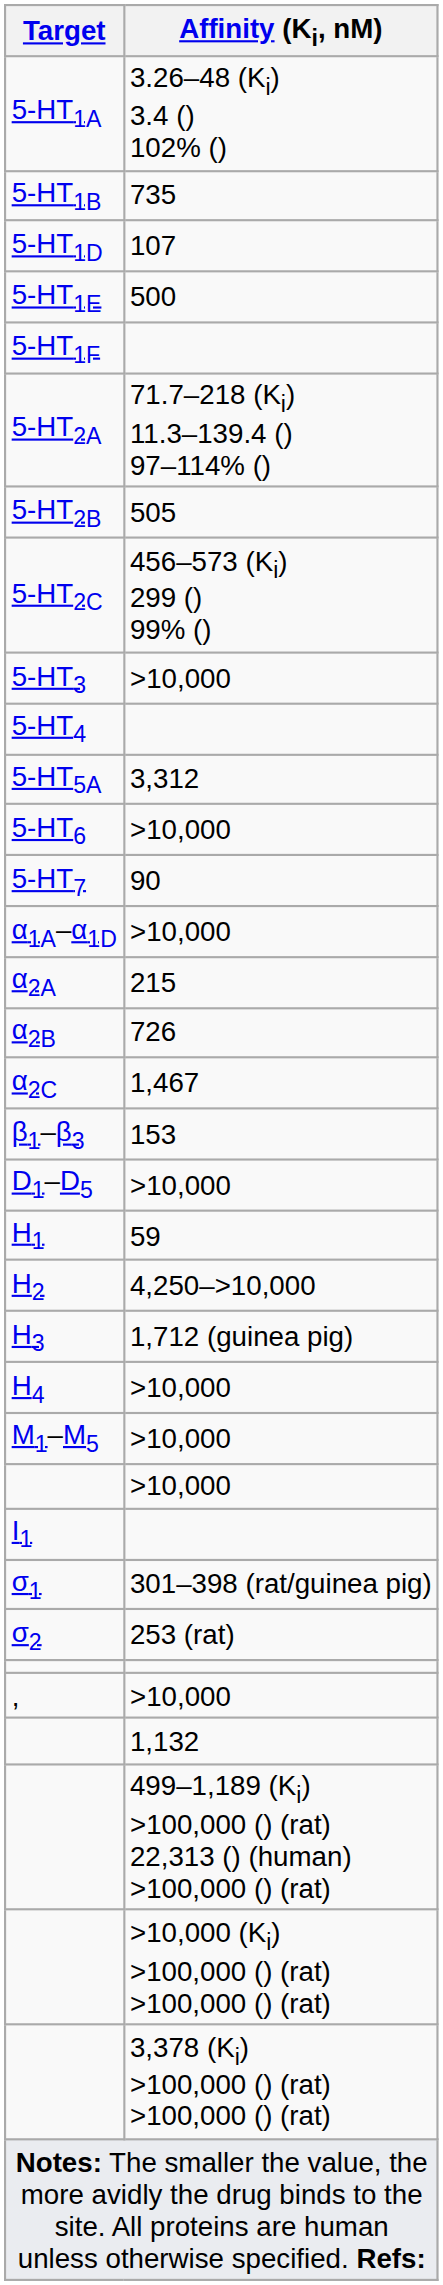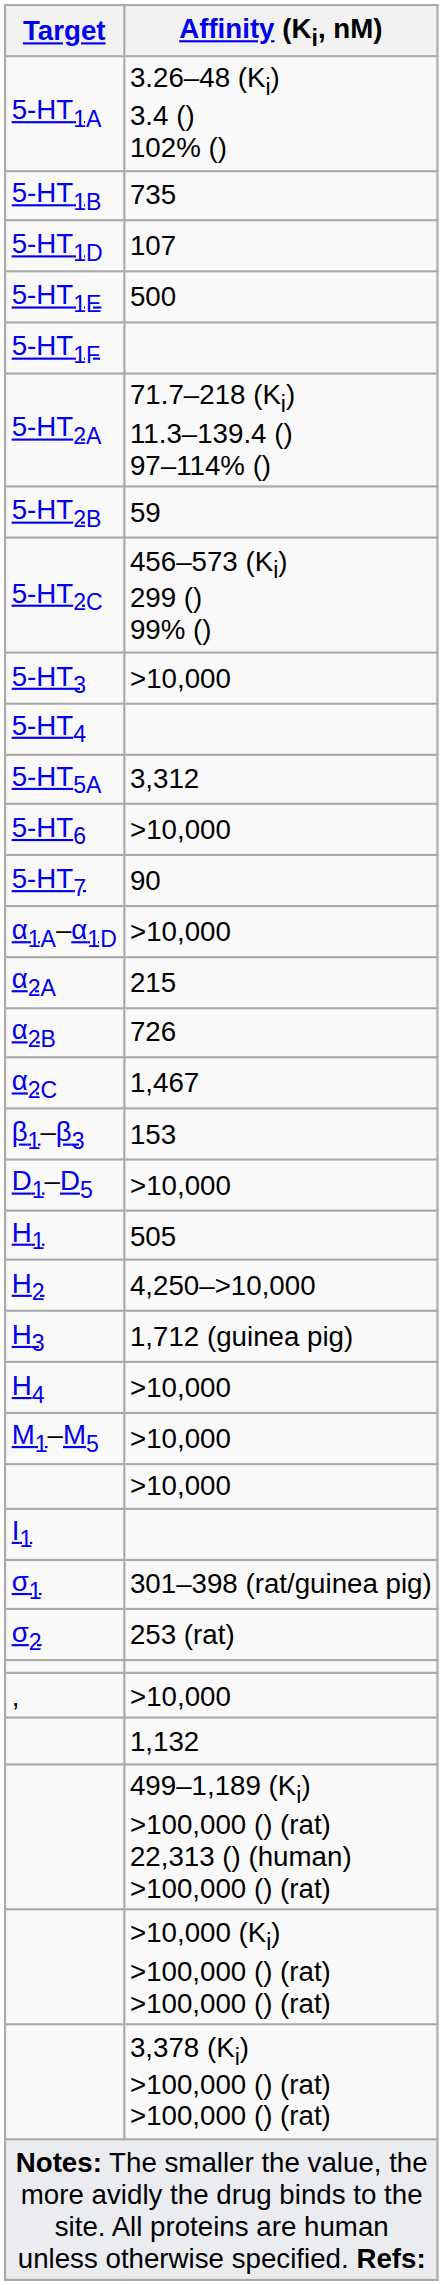(153, 513) 505 -> (145, 513) 59
(145, 1235) 59 -> (153, 1235) 505
